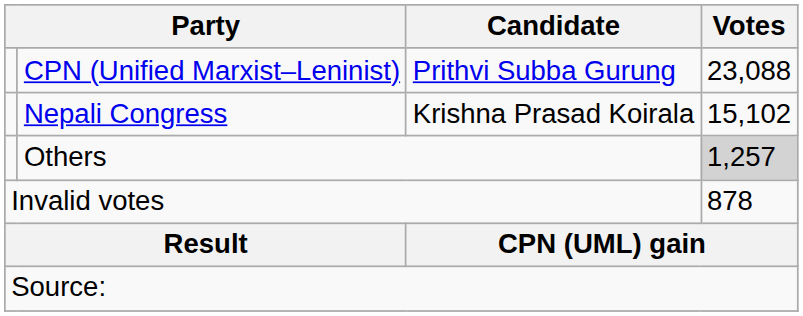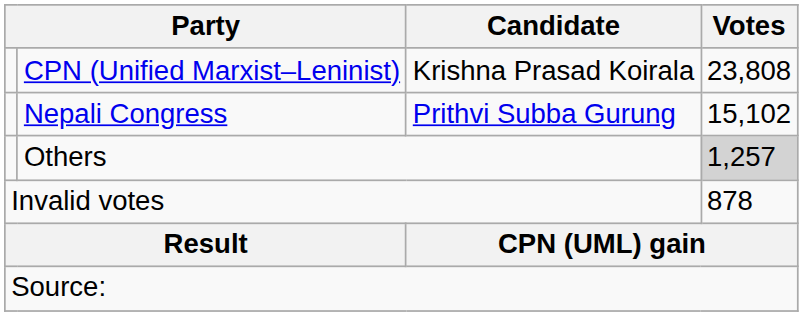(544, 69) Prithvi Subba Gurung -> (554, 69) Krishna Prasad Koirala
(749, 69) 23,088 -> (749, 69) 23,808
(554, 113) Krishna Prasad Koirala -> (544, 113) Prithvi Subba Gurung
